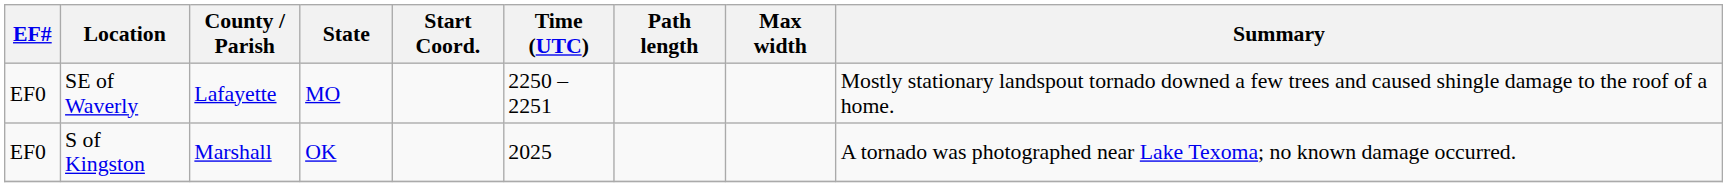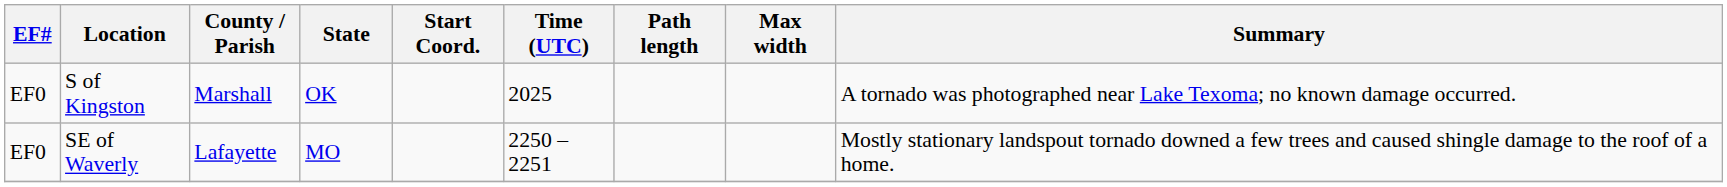rows swapped: (105, 151) <-> (102, 92)
